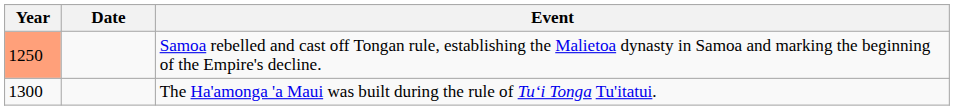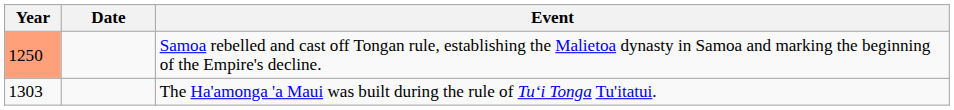(26, 91) 1300 -> (26, 91) 1303
